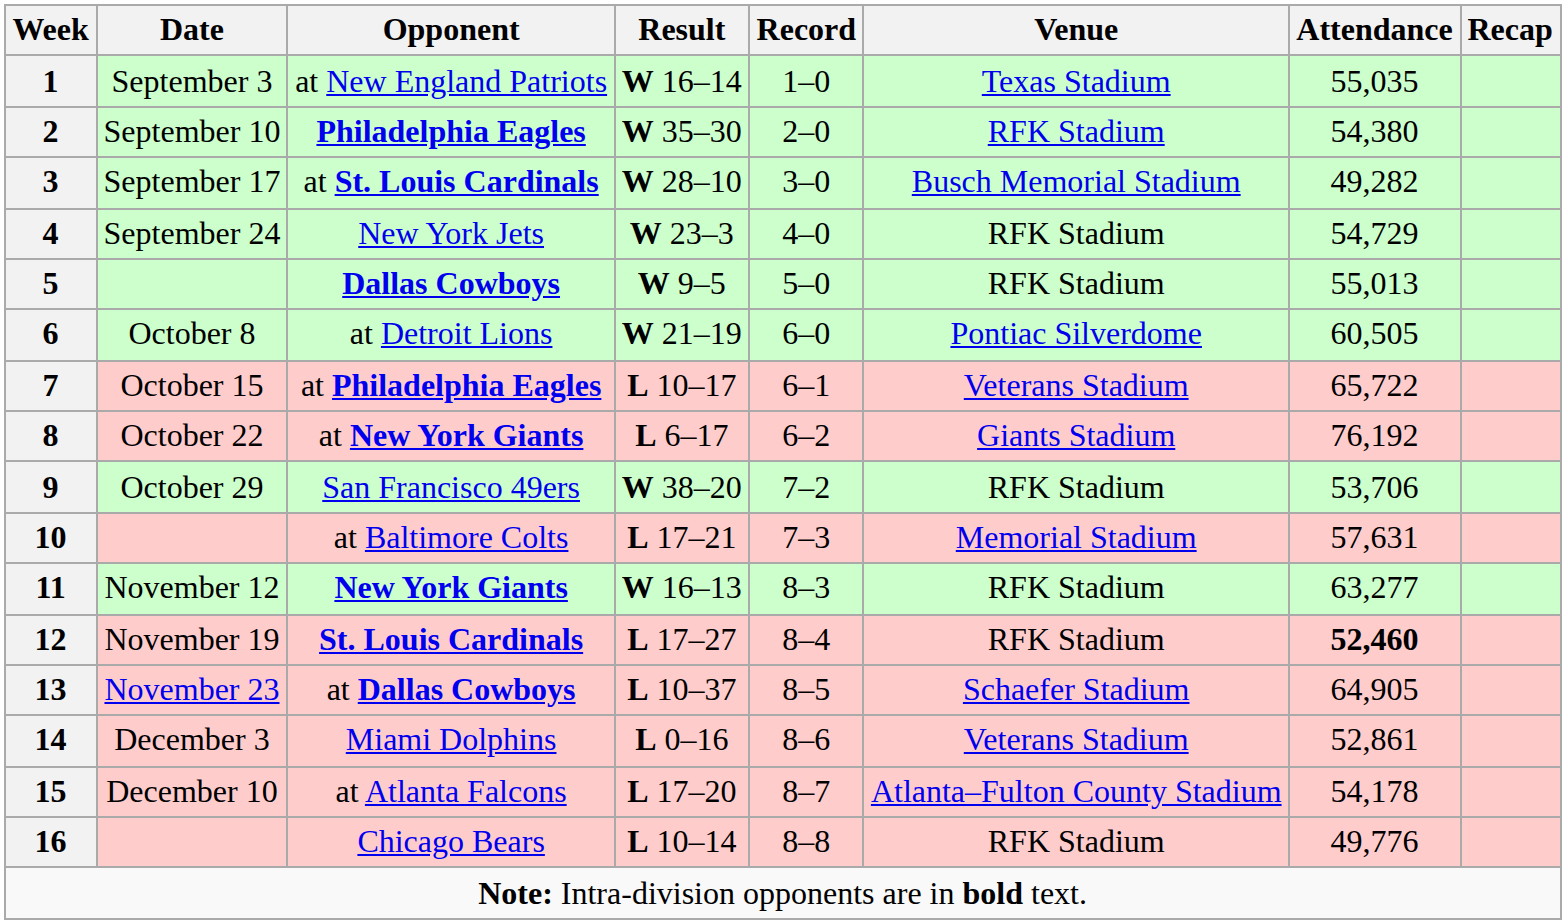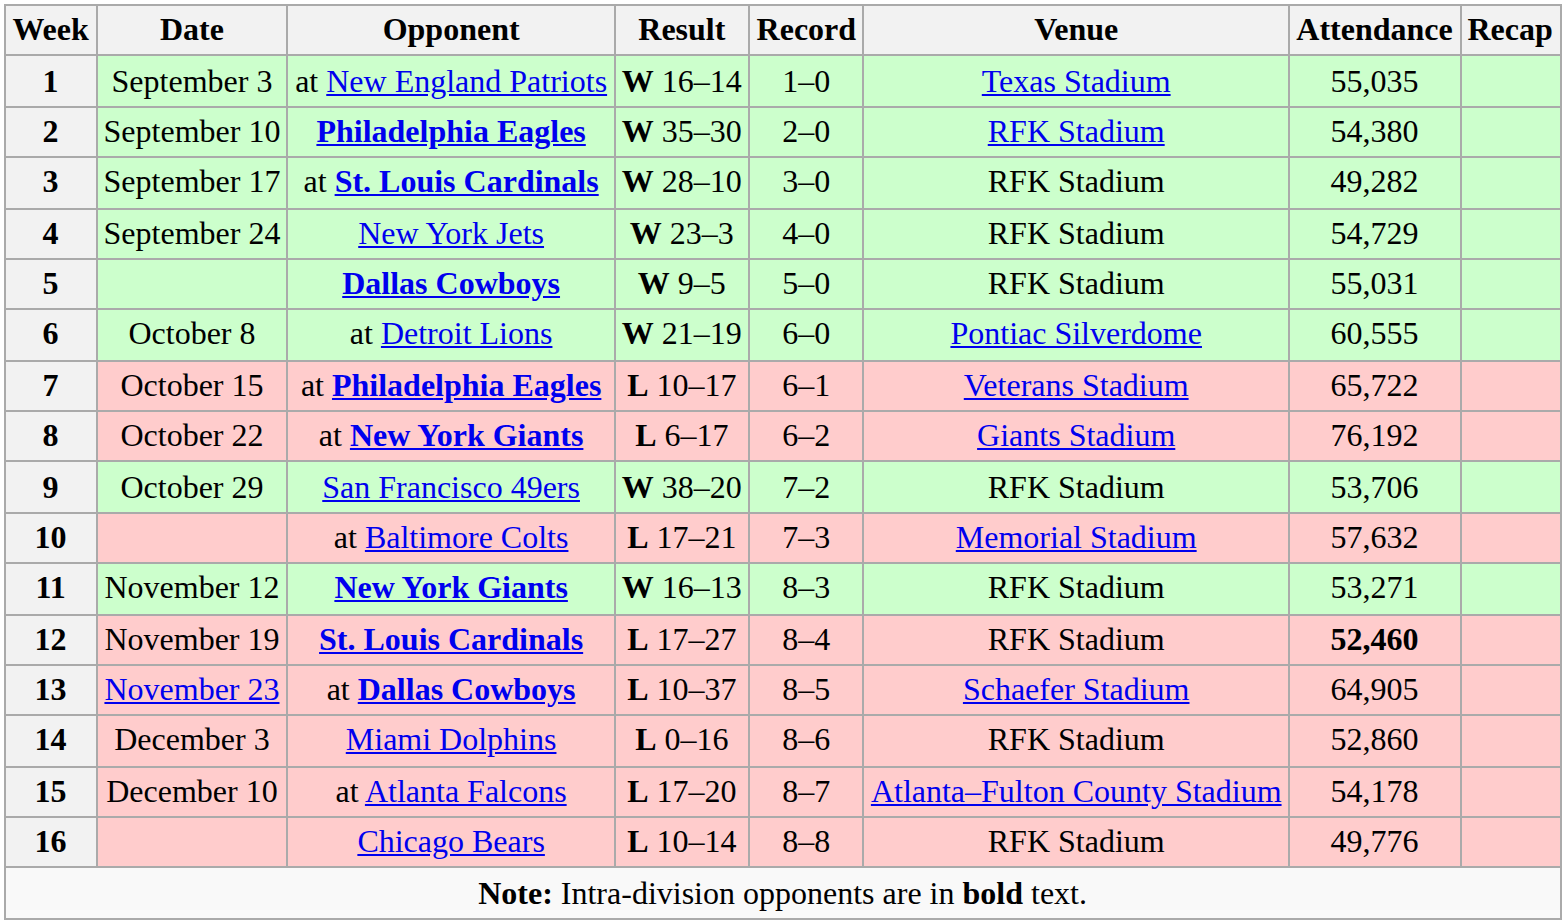(1076, 182) Busch Memorial Stadium -> (1076, 182) RFK Stadium
(1375, 283) 55,013 -> (1375, 283) 55,031
(1375, 334) 60,505 -> (1375, 334) 60,555
(1375, 537) 57,631 -> (1375, 537) 57,632
(1375, 588) 63,277 -> (1375, 588) 53,271
(1076, 740) Veterans Stadium -> (1076, 740) RFK Stadium
(1375, 740) 52,861 -> (1375, 740) 52,860
